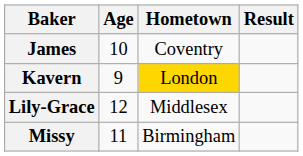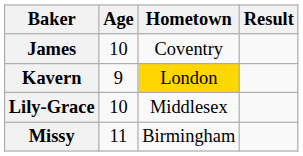(118, 107) 12 -> (118, 107) 10
